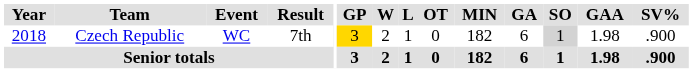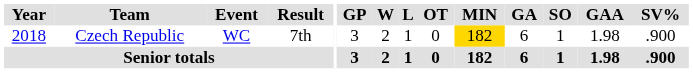(355, 36) gold background -> (355, 36) no background
(480, 36) no background -> (480, 36) gold background
(560, 36) lightgrey background -> (560, 36) no background
